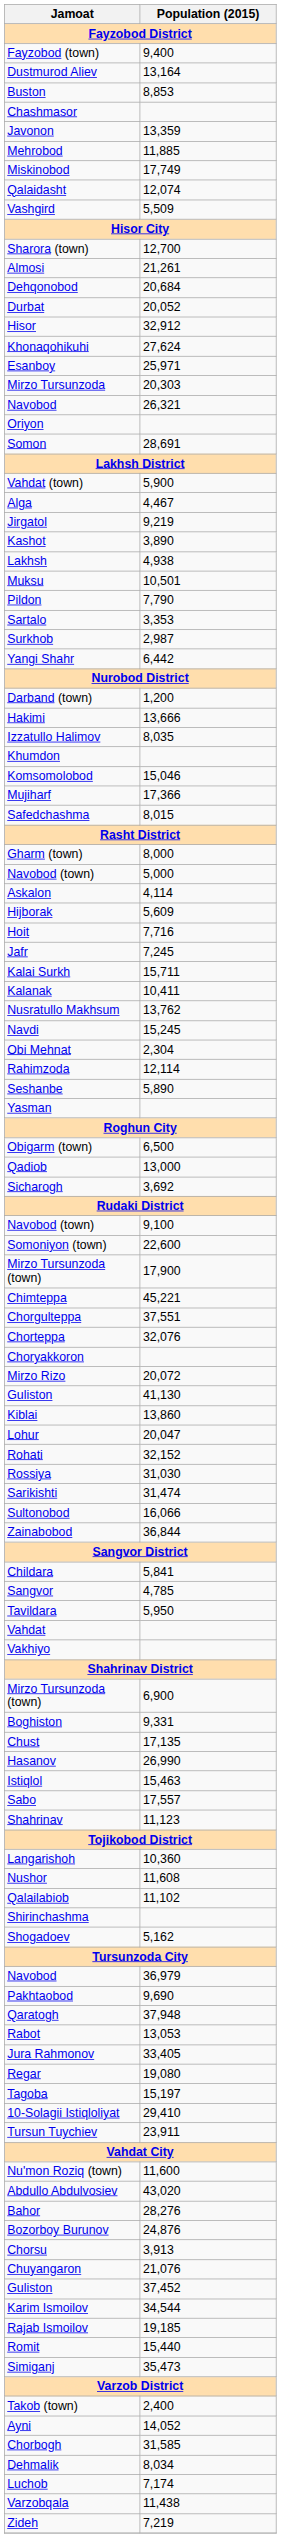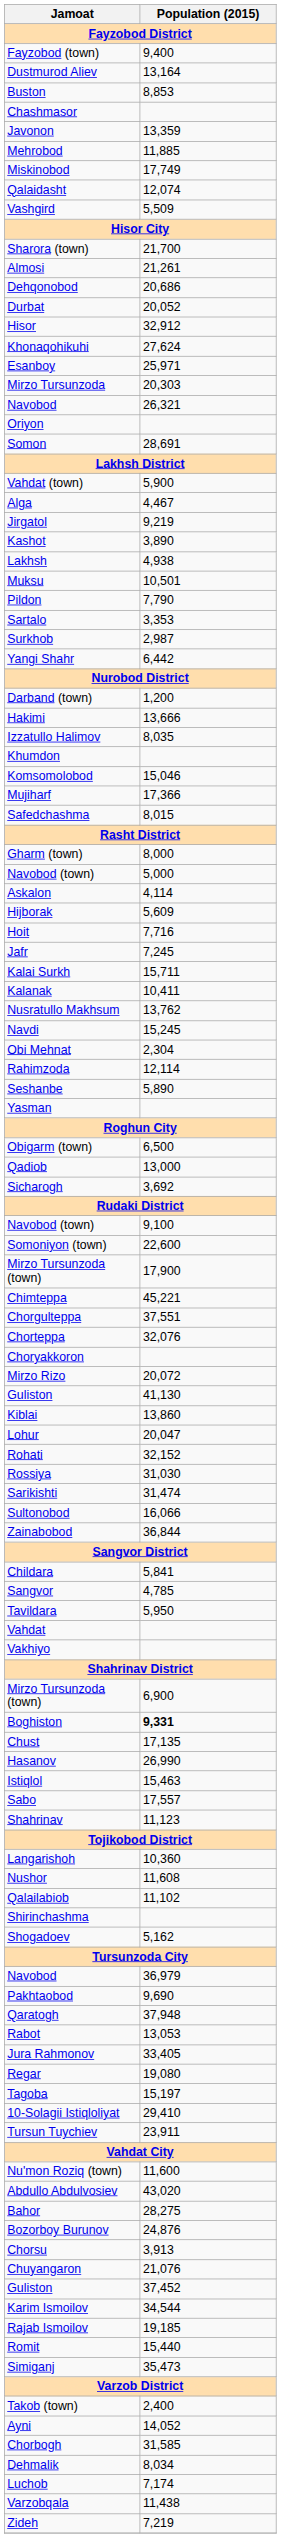(162, 248) 12,700 -> (162, 248) 21,700
(162, 287) 20,684 -> (162, 287) 20,686
(158, 1722) normal -> (158, 1722) bold
(162, 2210) 28,276 -> (162, 2210) 28,275
